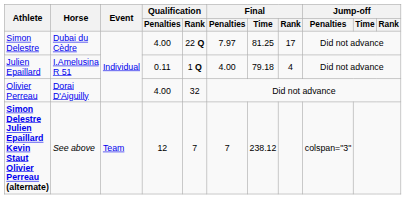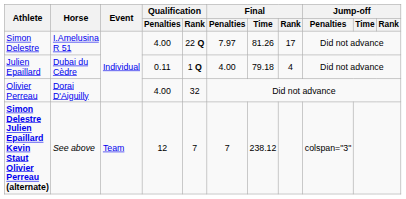(70, 43) Dubai du Cèdre -> (76, 43) I.Amelusina R 51
(263, 43) 81.25 -> (263, 43) 81.26
(76, 67) I.Amelusina R 51 -> (70, 67) Dubai du Cèdre
